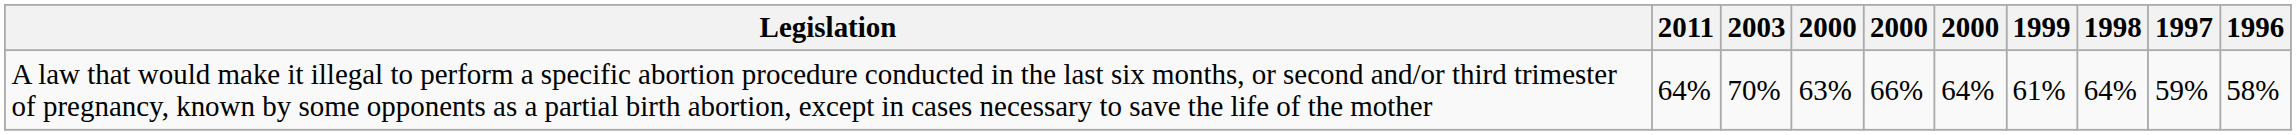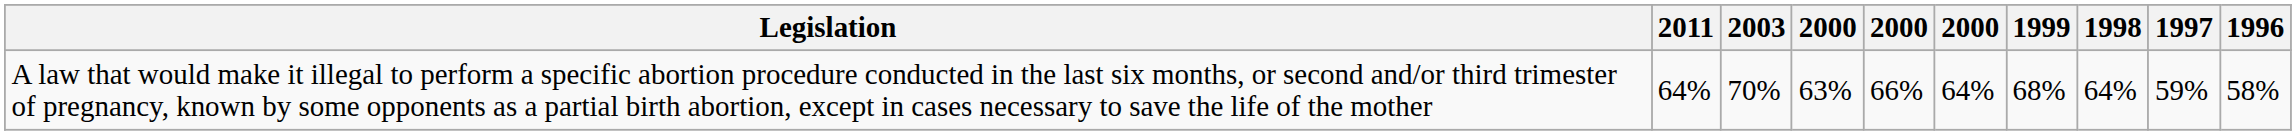(2039, 89) 61% -> (2039, 89) 68%
